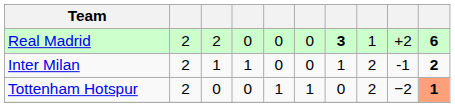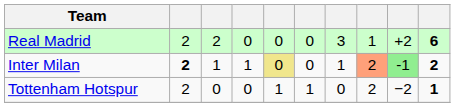(341, 41) bold -> (341, 41) normal
(185, 65) normal -> (185, 65) bold
(279, 65) no background -> (279, 65) khaki background
(372, 65) no background -> (372, 65) lightsalmon background
(403, 65) no background -> (403, 65) lightgreen background
(434, 89) lightsalmon background -> (434, 89) no background
